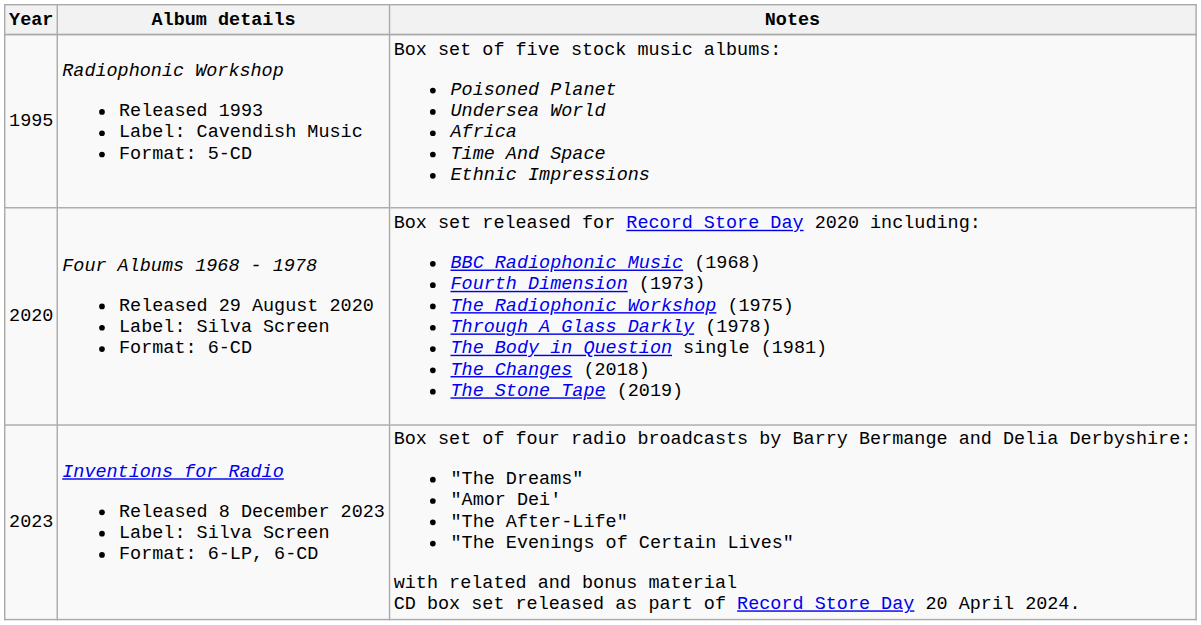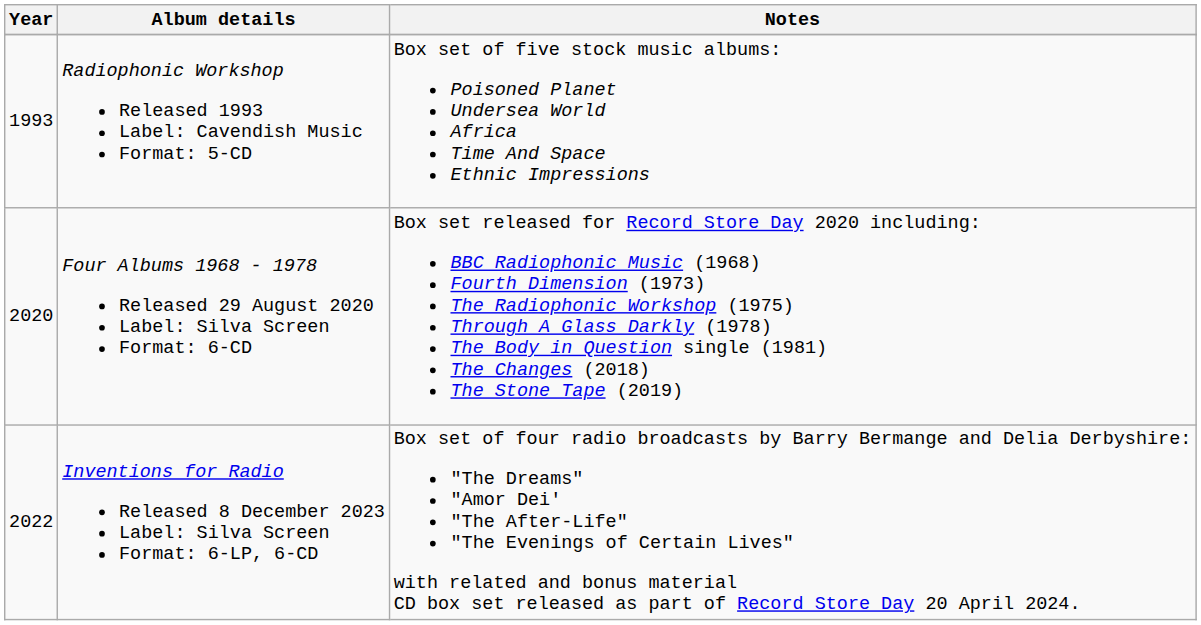(31, 122) 1995 -> (31, 122) 1993
(31, 522) 2023 -> (31, 522) 2022
